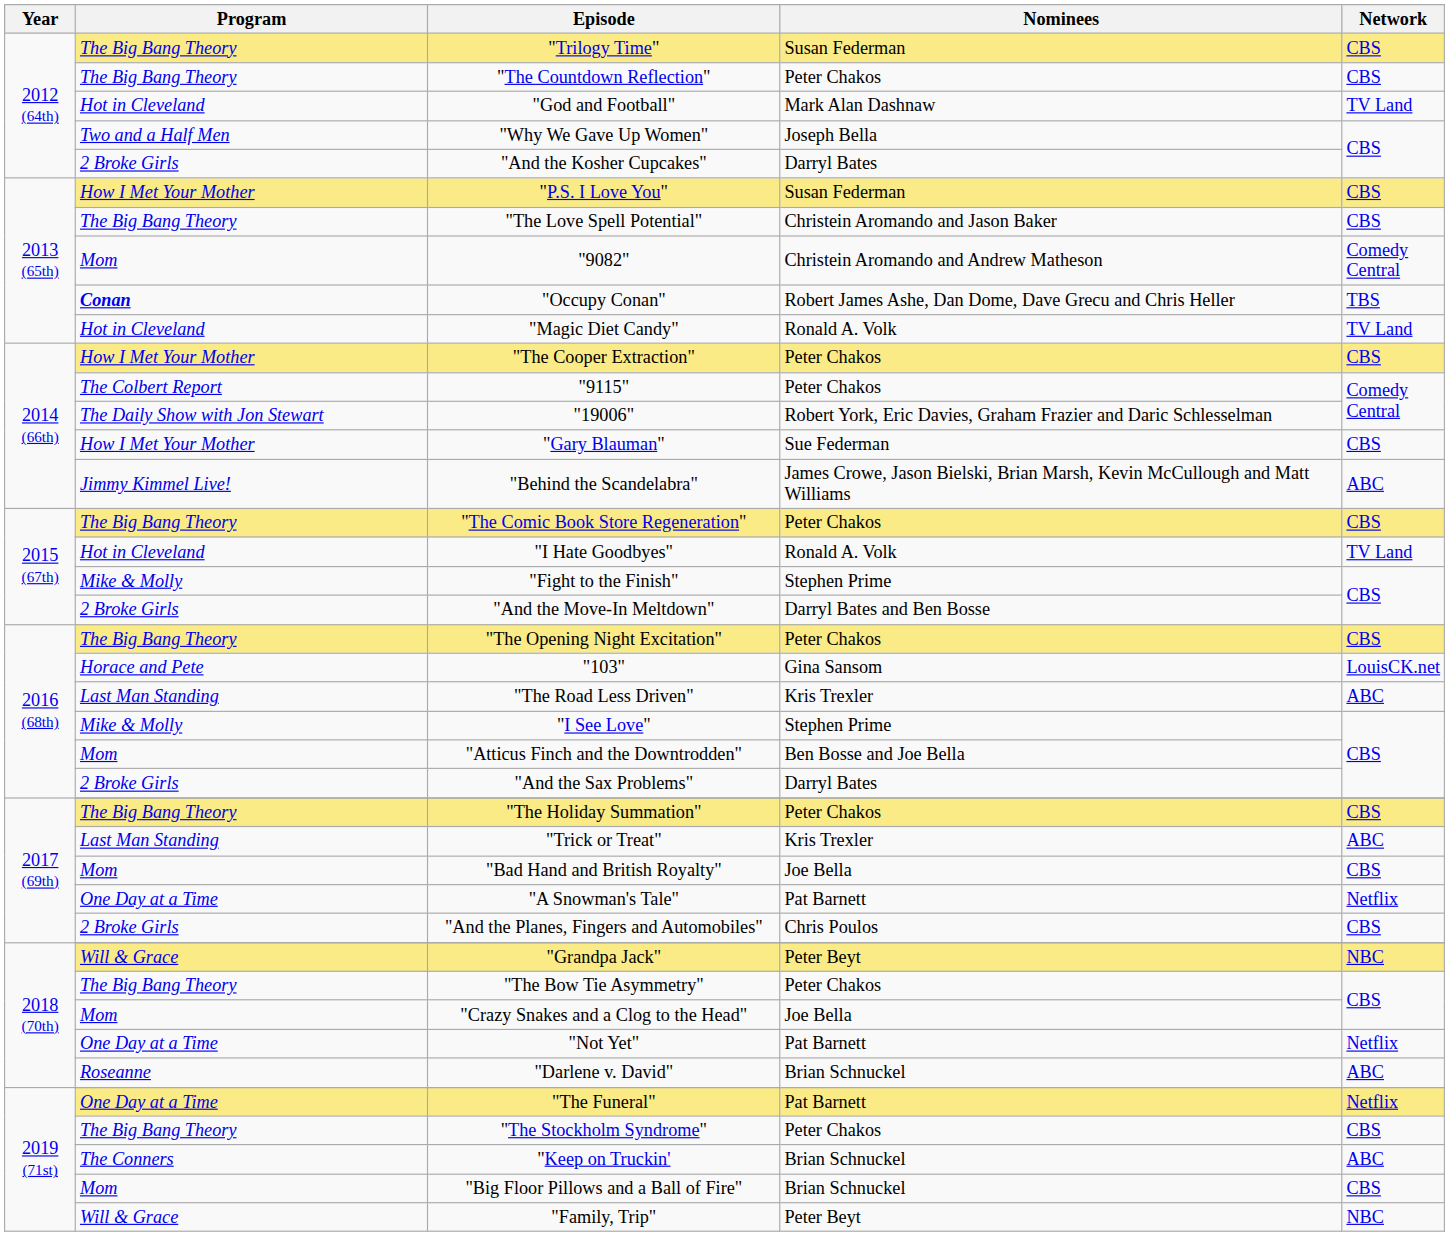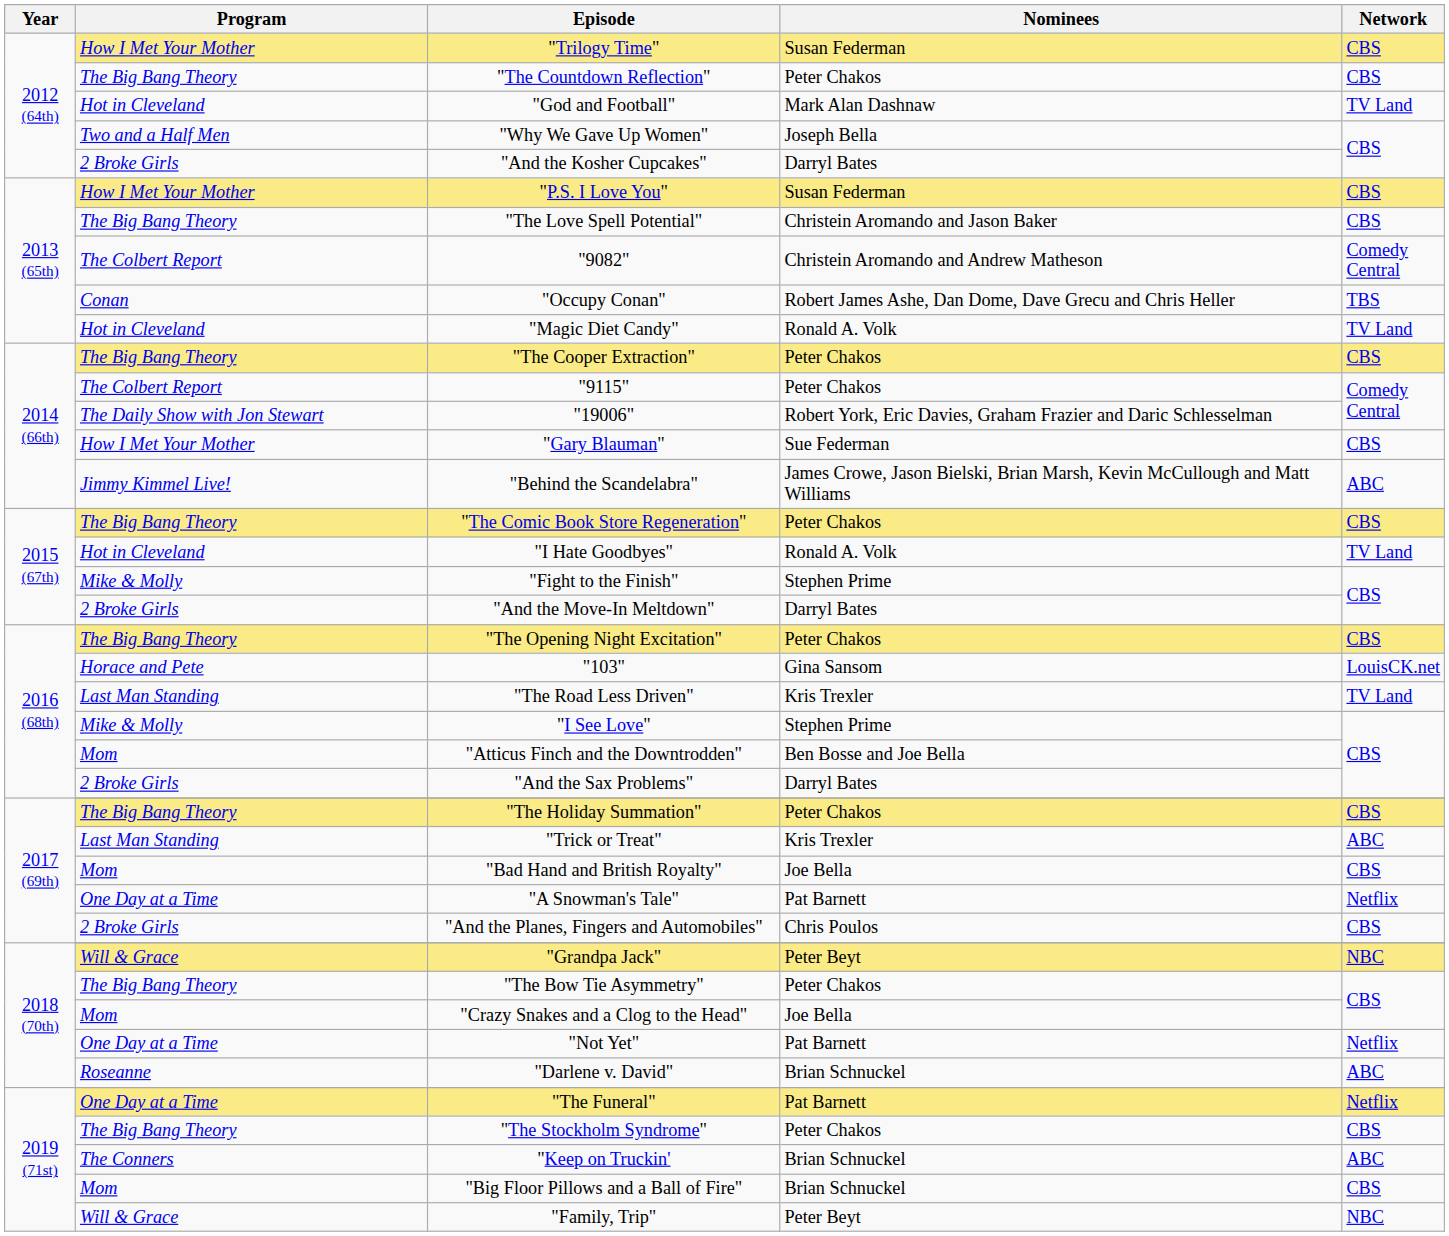(158, 47) The Big Bang Theory -> (167, 47) How I Met Your Mother
(99, 260) Mom -> (151, 260) The Colbert Report
(105, 299) bold -> (104, 299) normal
(167, 357) How I Met Your Mother -> (158, 357) The Big Bang Theory
(887, 609) Darryl Bates and Ben Bosse -> (831, 609) Darryl Bates
(1365, 696) ABC -> (1379, 696) TV Land
